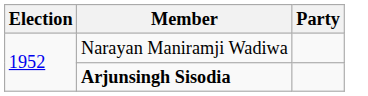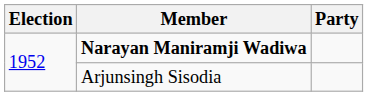(184, 47) normal -> (194, 47) bold
(156, 76) bold -> (151, 76) normal
